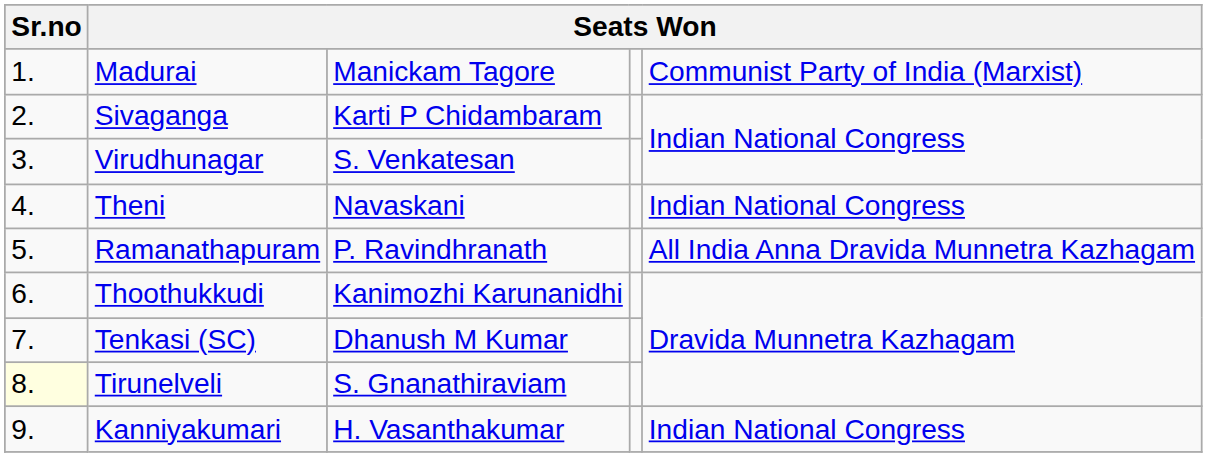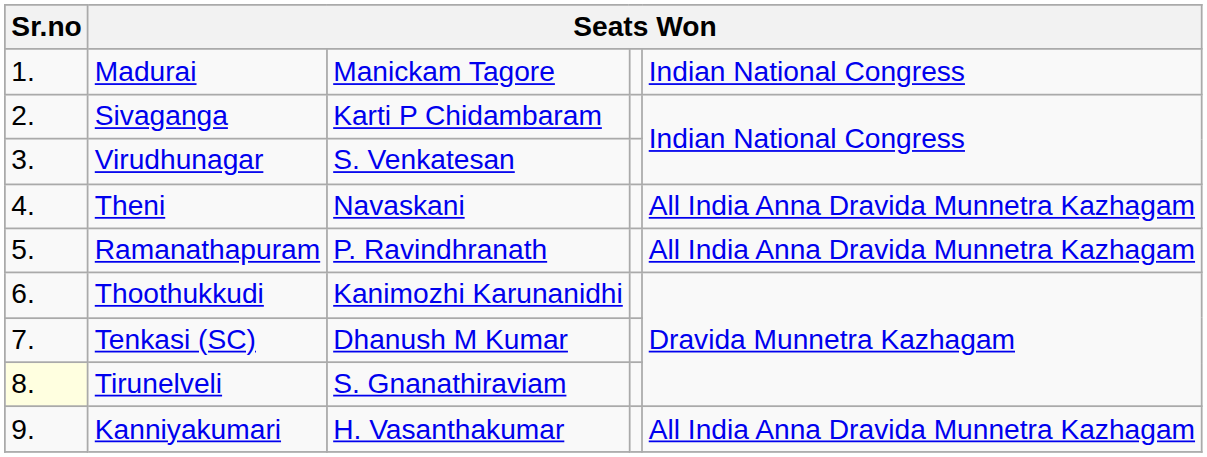(865, 71) Communist Party of India (Marxist) -> (807, 71) Indian National Congress
(807, 205) Indian National Congress -> (922, 205) All India Anna Dravida Munnetra Kazhagam
(807, 428) Indian National Congress -> (922, 428) All India Anna Dravida Munnetra Kazhagam
